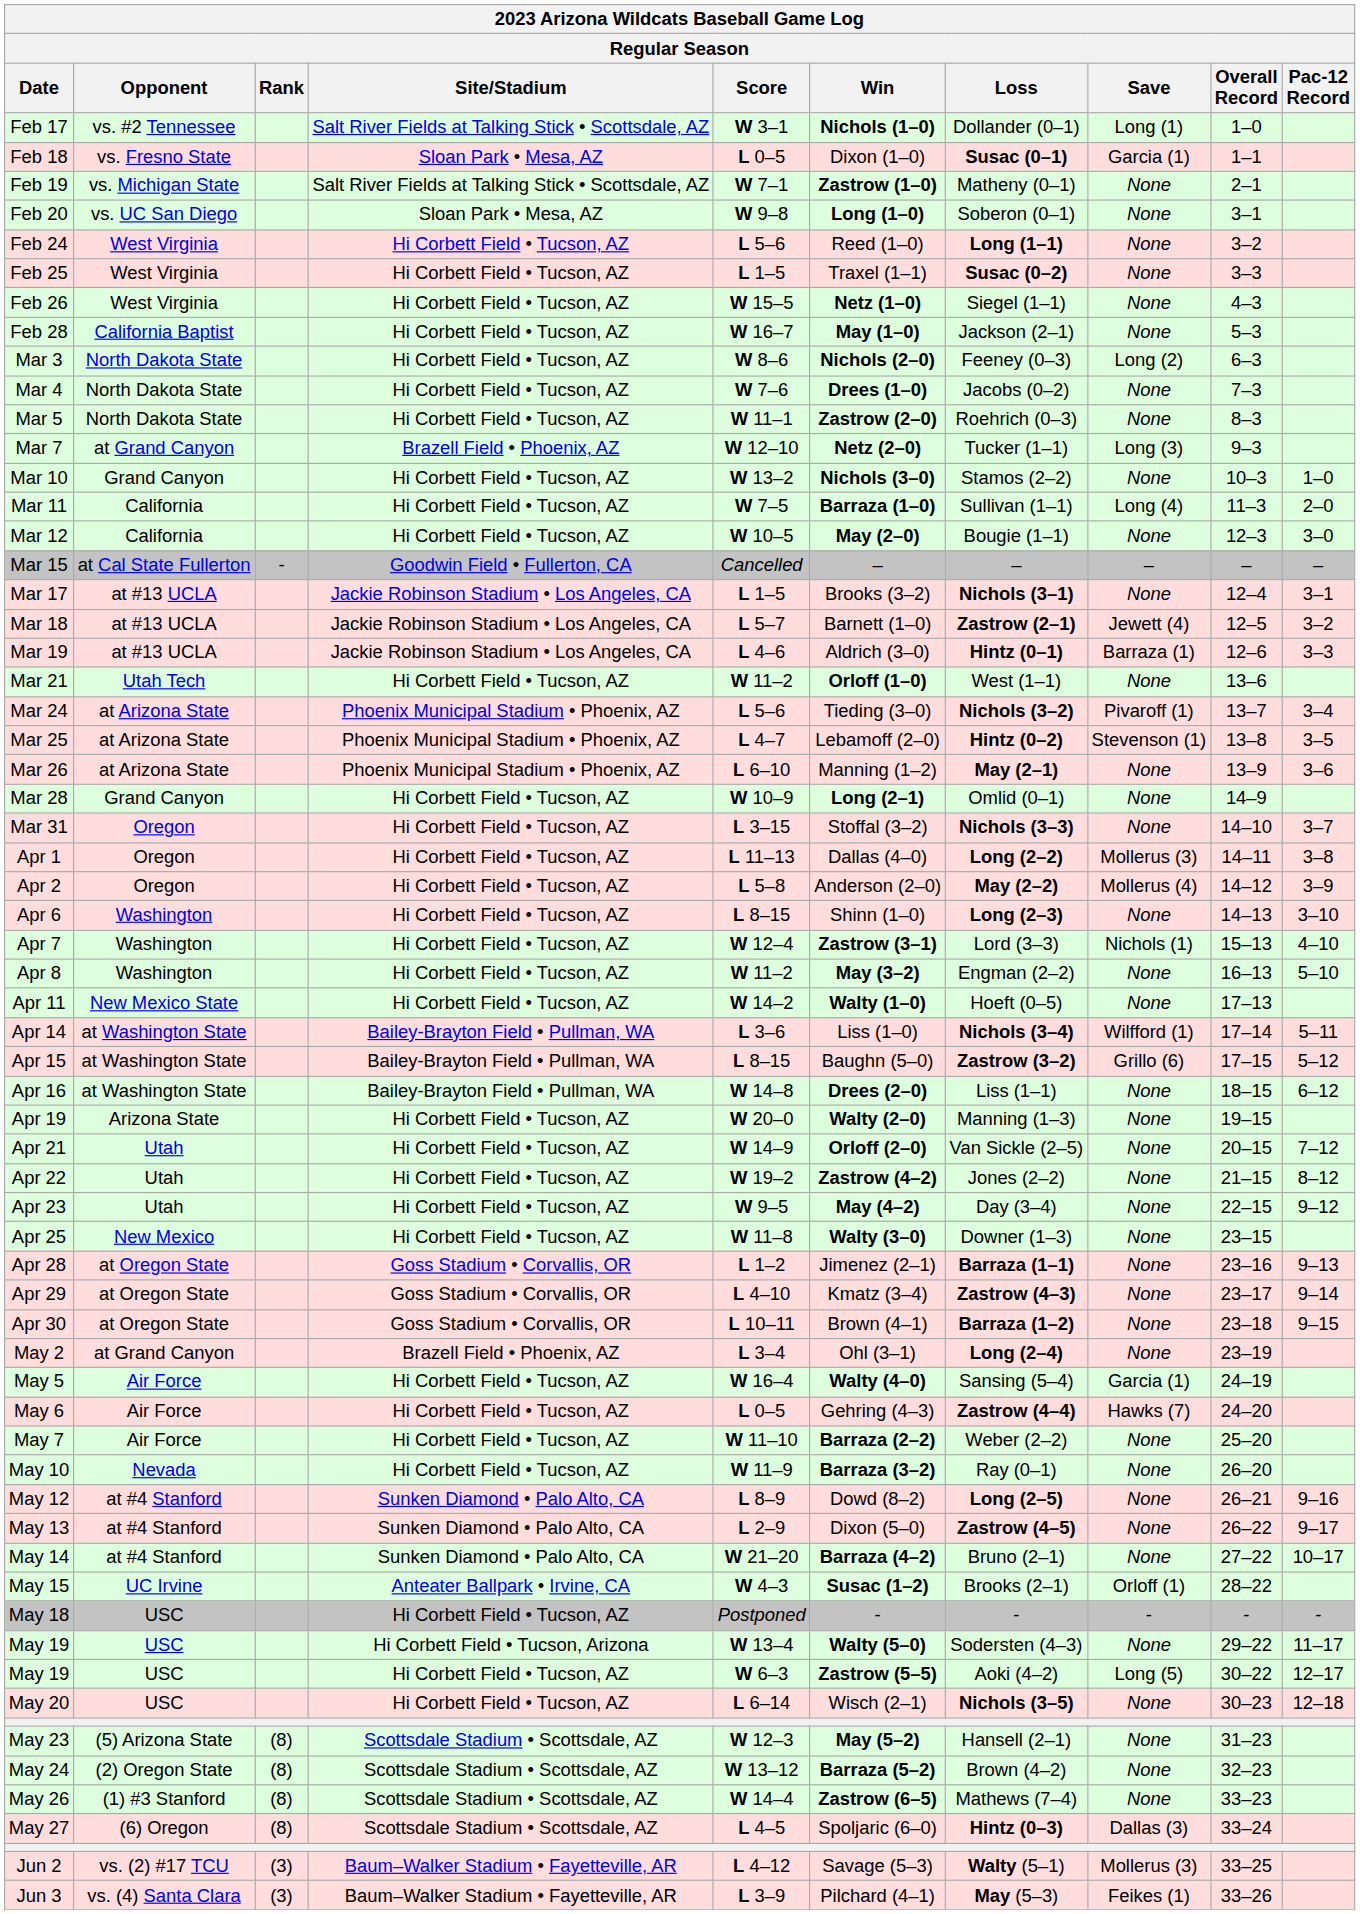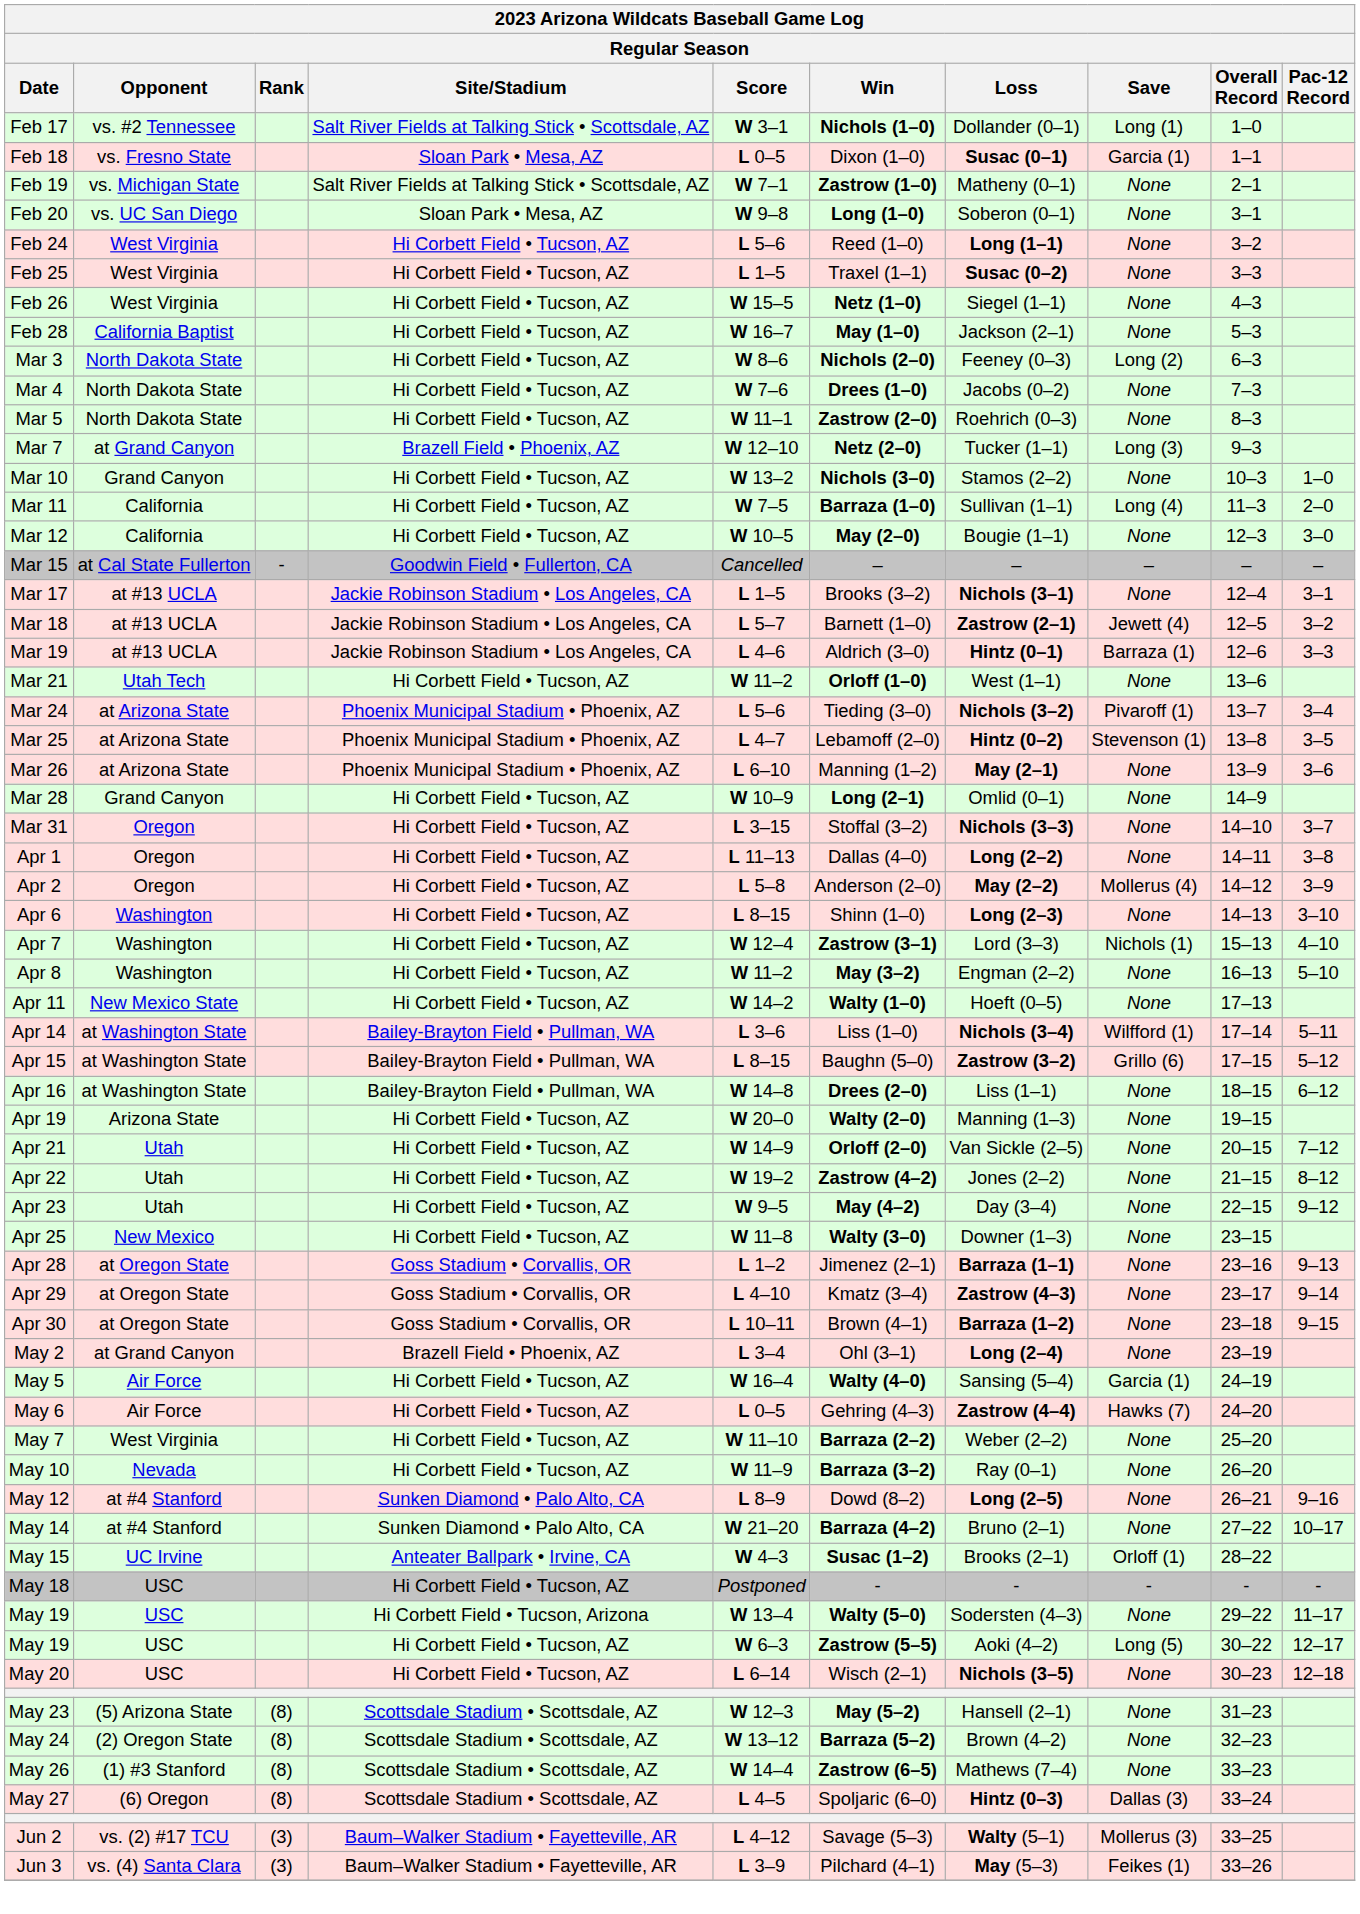(1149, 856) Mollerus (3) -> (1149, 856) None
(164, 1440) Air Force -> (164, 1440) West Virginia
- row: (39, 1528)
